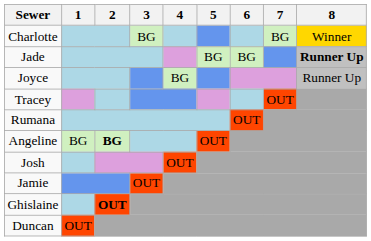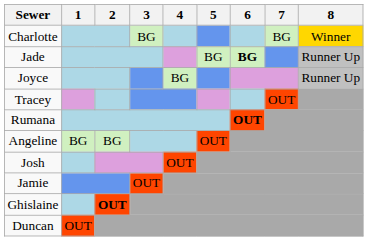(247, 57) normal -> (247, 57) bold
(332, 57) bold -> (331, 57) normal
(247, 120) normal -> (247, 120) bold
(112, 141) bold -> (112, 141) normal
